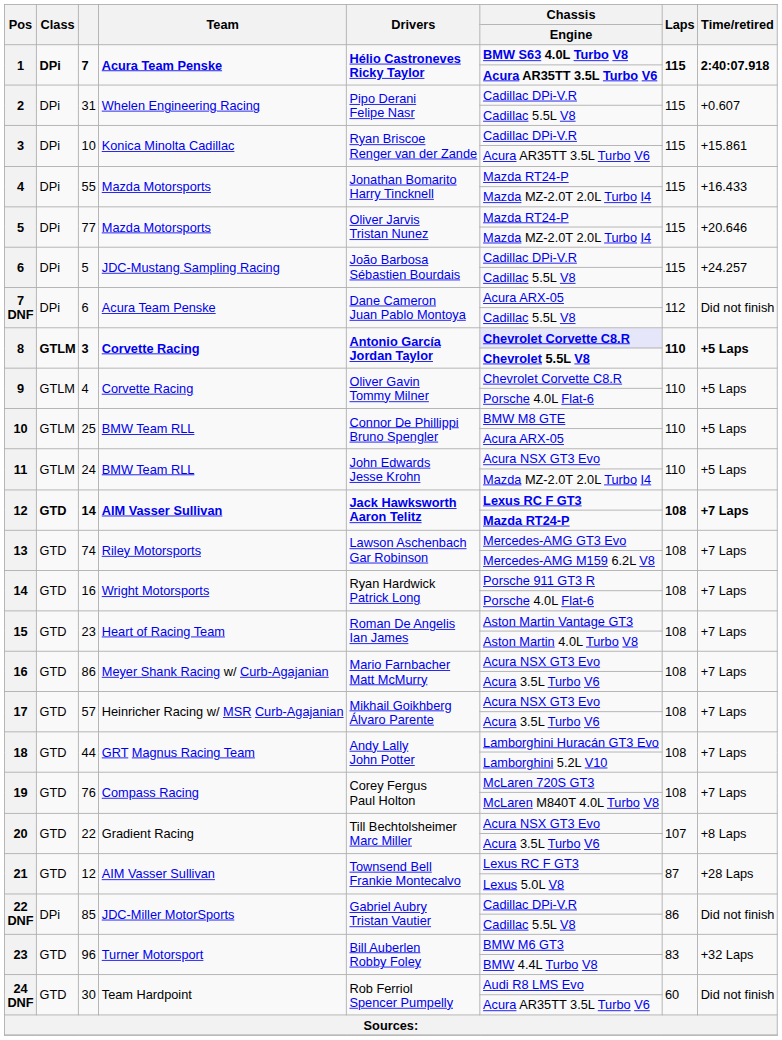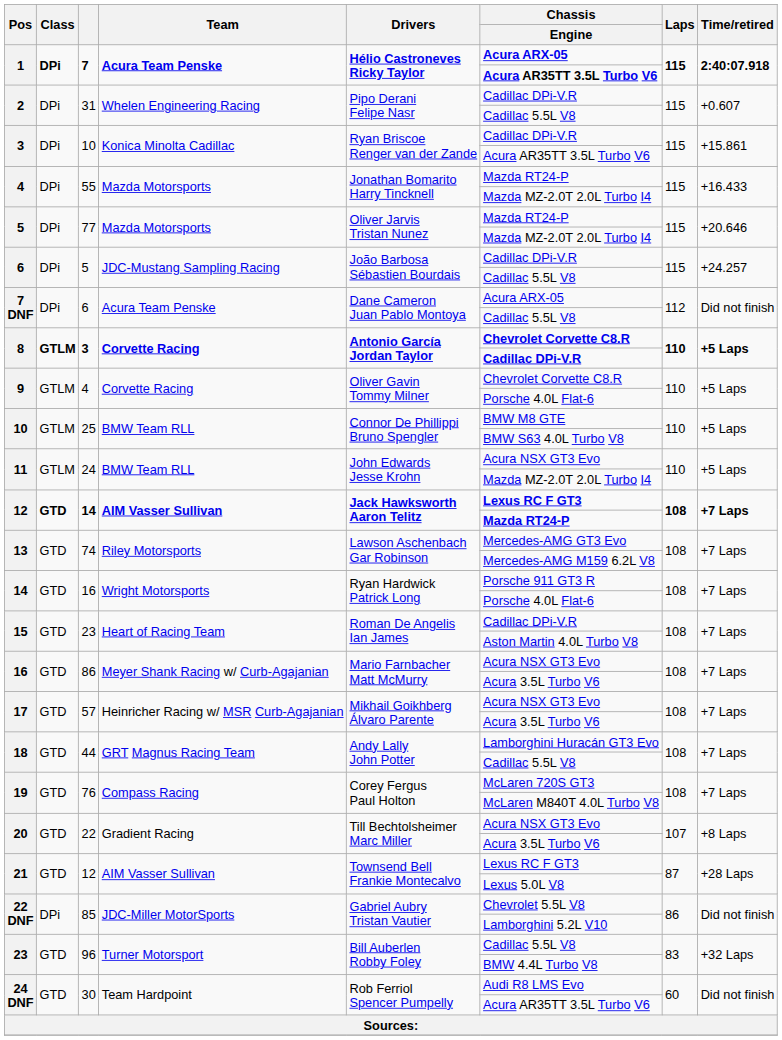(556, 55) BMW S63 4.0L Turbo V8 -> (525, 55) Acura ARX-05
(556, 338) lavender background -> (556, 338) no background
(537, 358) Chevrolet 5.5L V8 -> (532, 358) Cadillac DPi-V.R
(524, 439) Acura ARX-05 -> (553, 439) BMW S63 4.0L Turbo V8
(558, 621) Aston Martin Vantage GT3 -> (530, 621) Cadillac DPi-V.R
(545, 763) Lamborghini 5.2L V10 -> (529, 763) Cadillac 5.5L V8
(530, 904) Cadillac DPi-V.R -> (534, 904) Chevrolet 5.5L V8
(529, 924) Cadillac 5.5L V8 -> (545, 924) Lamborghini 5.2L V10
(524, 944) BMW M6 GT3 -> (529, 944) Cadillac 5.5L V8
